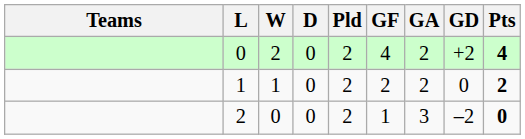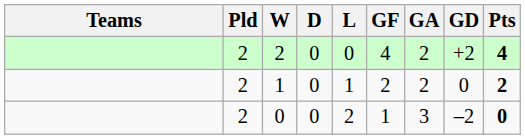columns swapped: (347, 20) <-> (241, 20)
